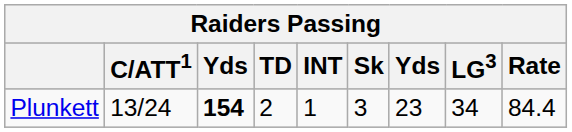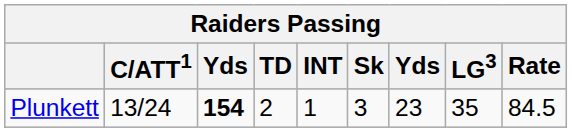(465, 108) 34 -> (465, 108) 35
(532, 108) 84.4 -> (532, 108) 84.5
